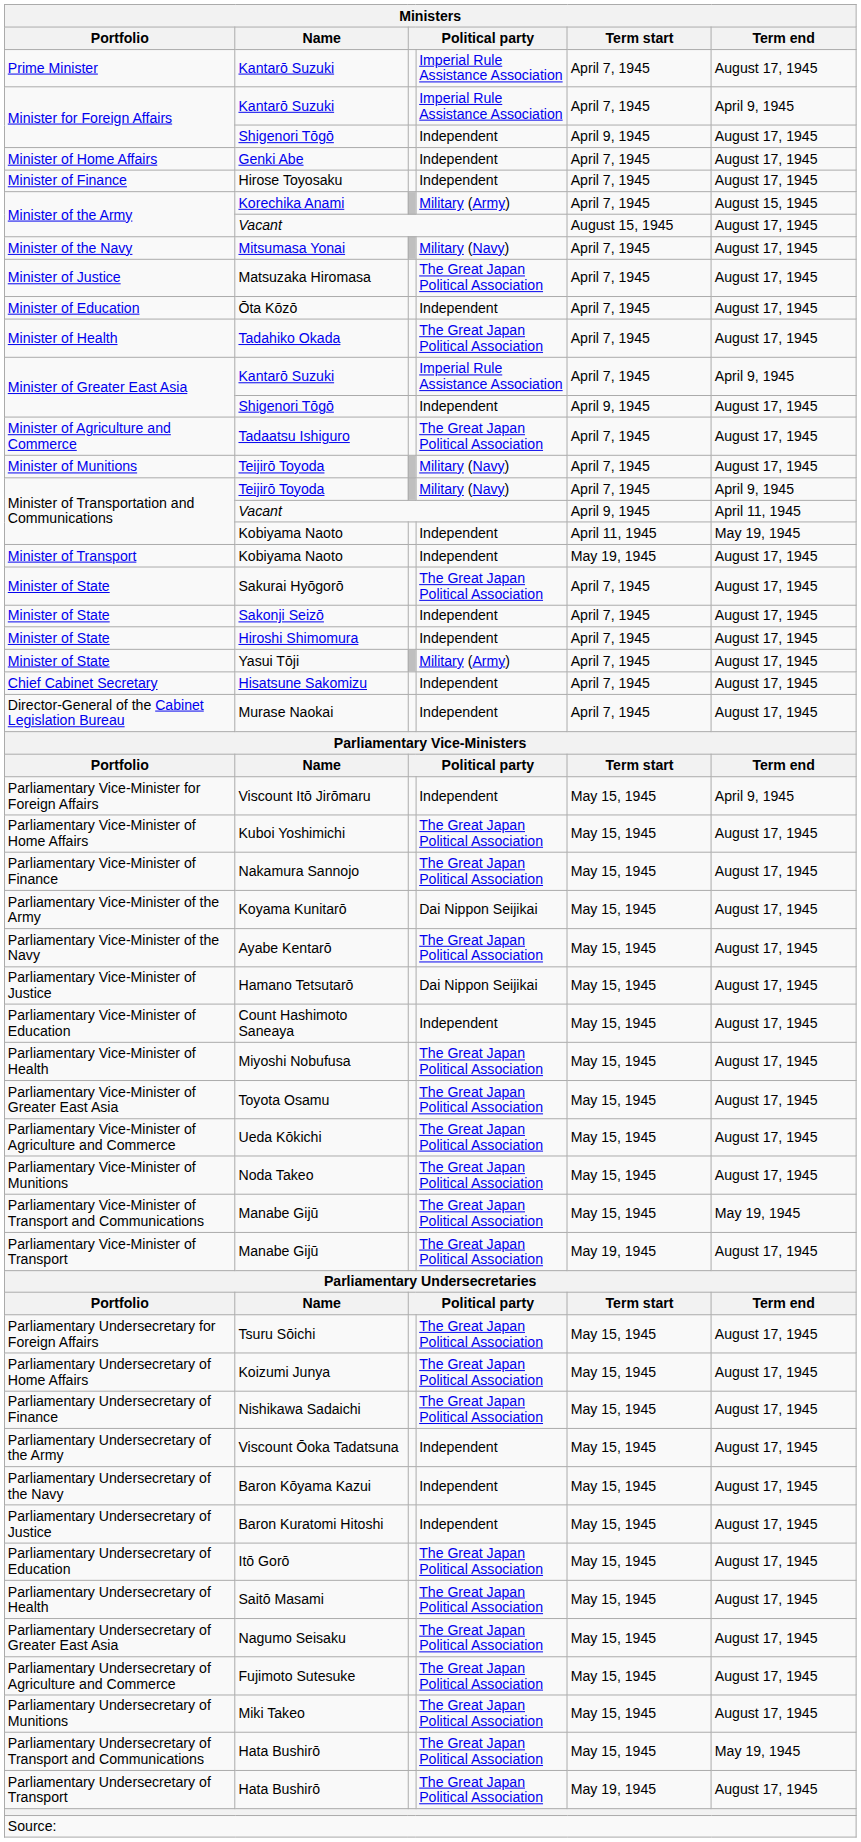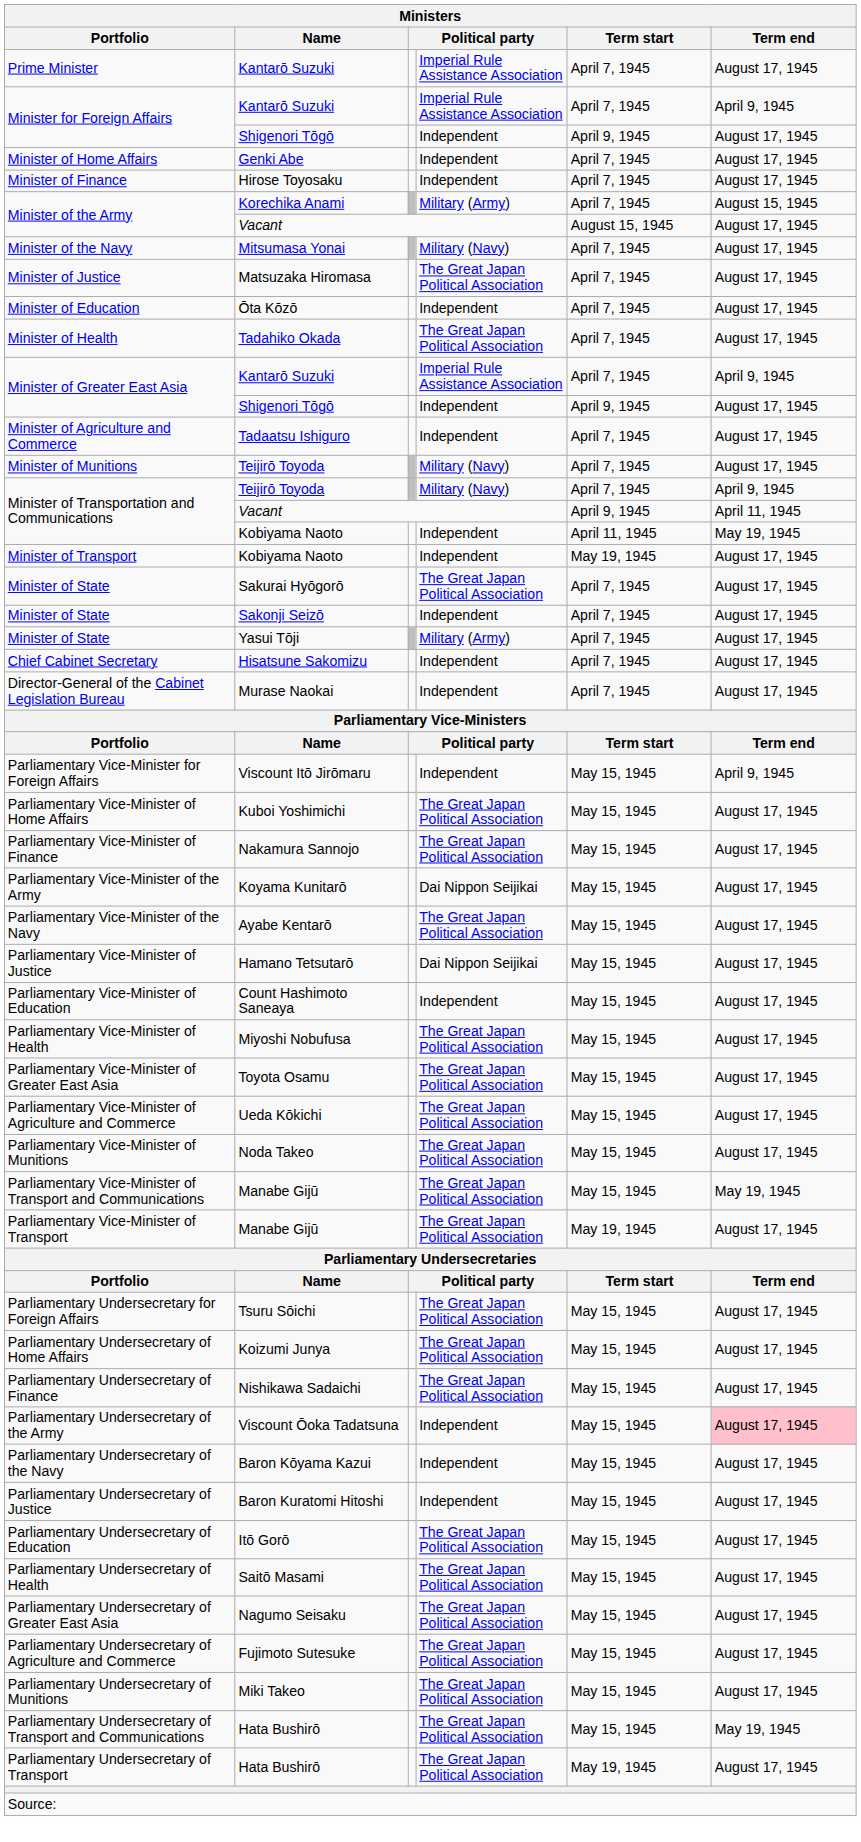(481, 437) The Great Japan Political Association -> (458, 437) Independent
- row: (59, 639)
(766, 1448) no background -> (766, 1426) pink background
